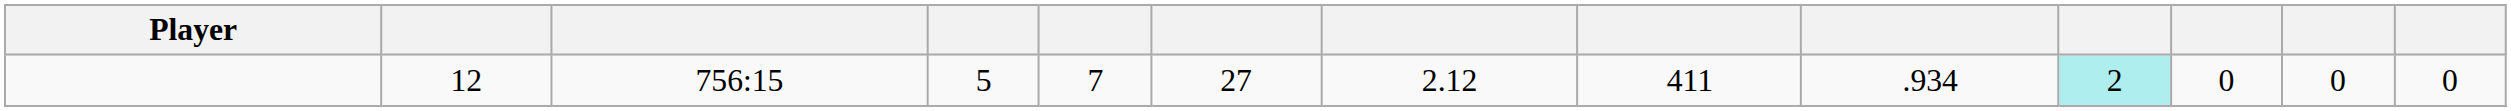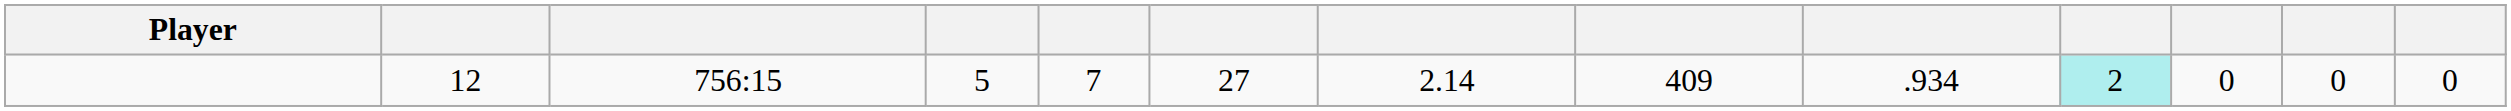(1450, 79) 2.12 -> (1447, 79) 2.14
(1690, 79) 411 -> (1689, 79) 409
